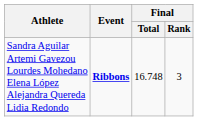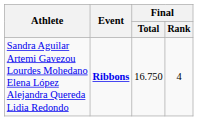(148, 77) 16.748 -> (148, 77) 16.750
(179, 77) 3 -> (179, 77) 4
